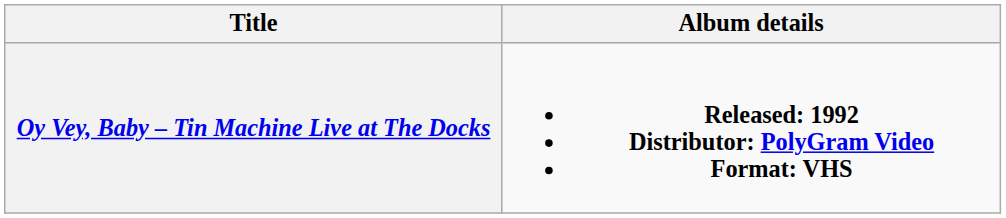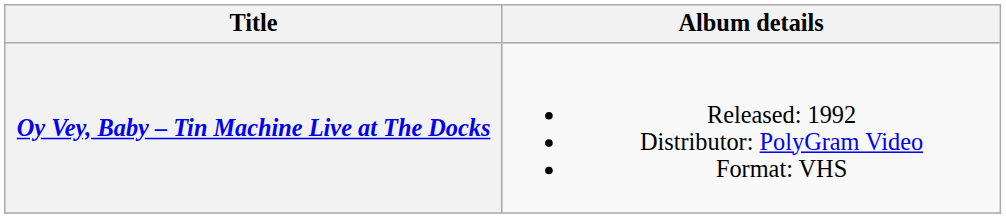(751, 142) bold -> (751, 142) normal
